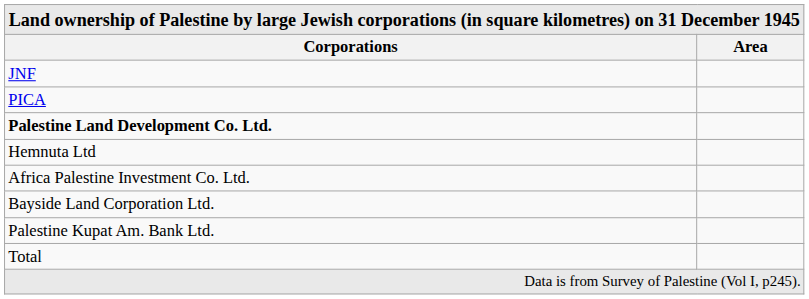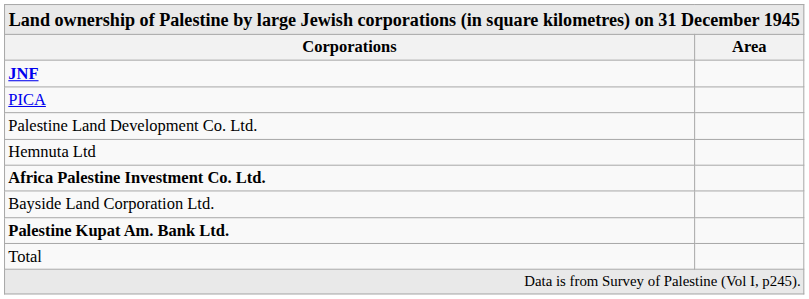(22, 73) normal -> (23, 73) bold
(140, 125) bold -> (133, 125) normal
(129, 178) normal -> (137, 178) bold
(111, 230) normal -> (119, 230) bold
